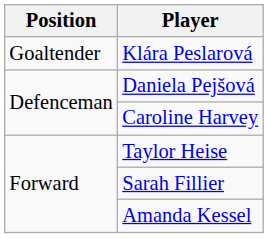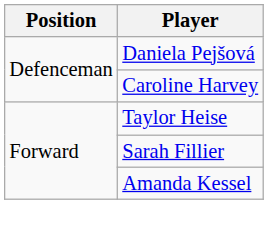- row: (187, 53)
